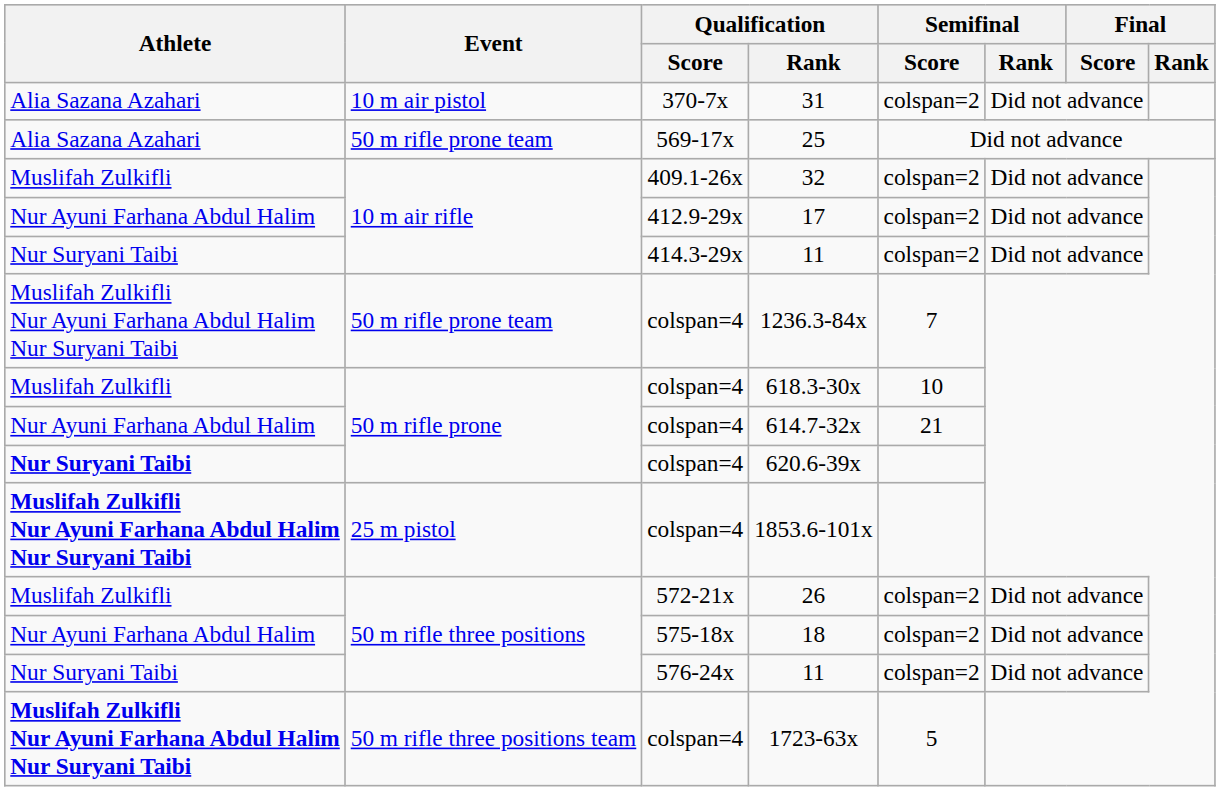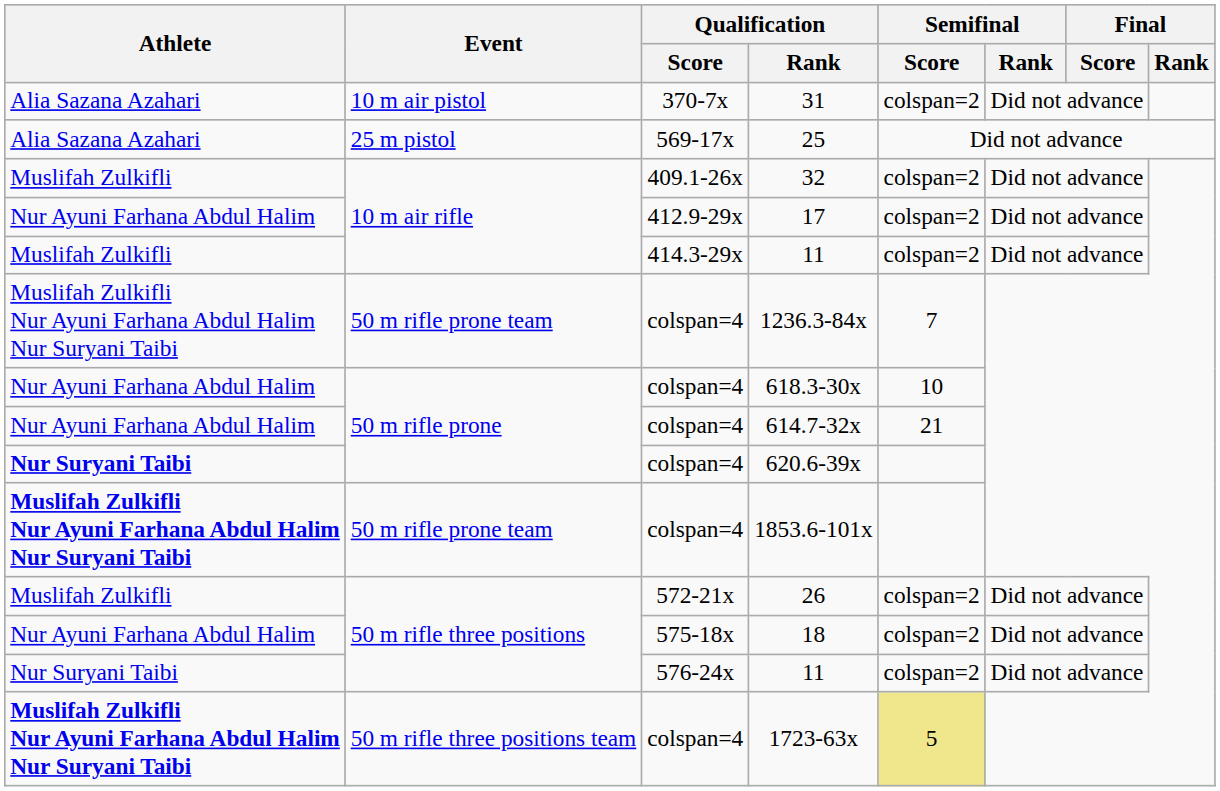(452, 139) 50 m rifle prone team -> (403, 139) 25 m pistol
(94, 254) Nur Suryani Taibi -> (91, 254) Muslifah Zulkifli
(91, 387) Muslifah Zulkifli -> (163, 387) Nur Ayuni Farhana Abdul Halim
(403, 529) 25 m pistol -> (452, 529) 50 m rifle prone team
(932, 738) no background -> (932, 738) khaki background
